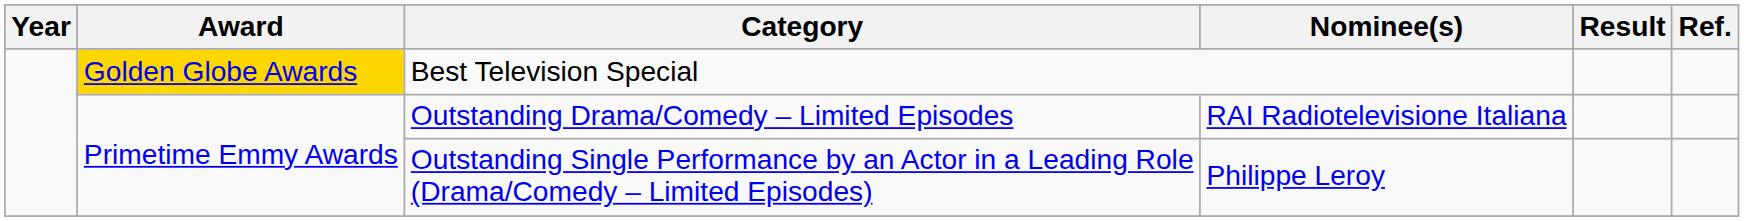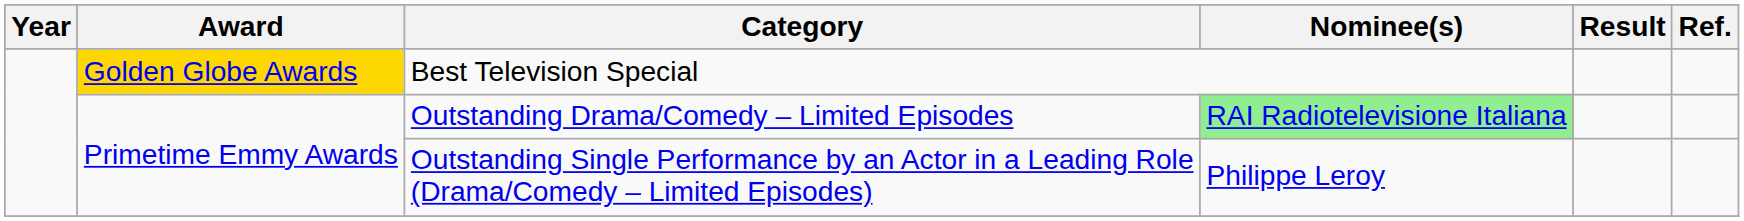(1387, 116) no background -> (1387, 116) lightgreen background
